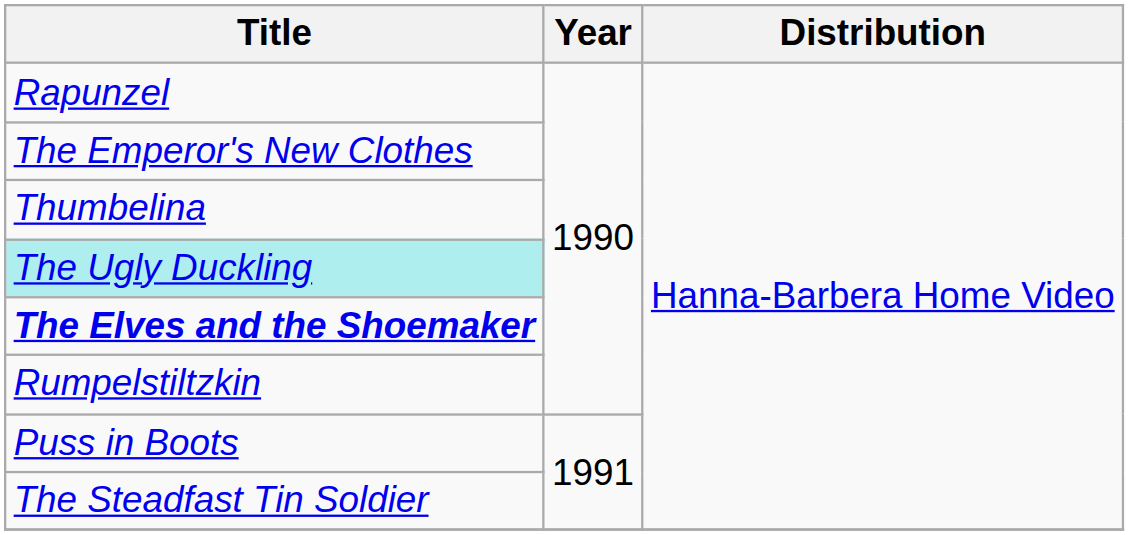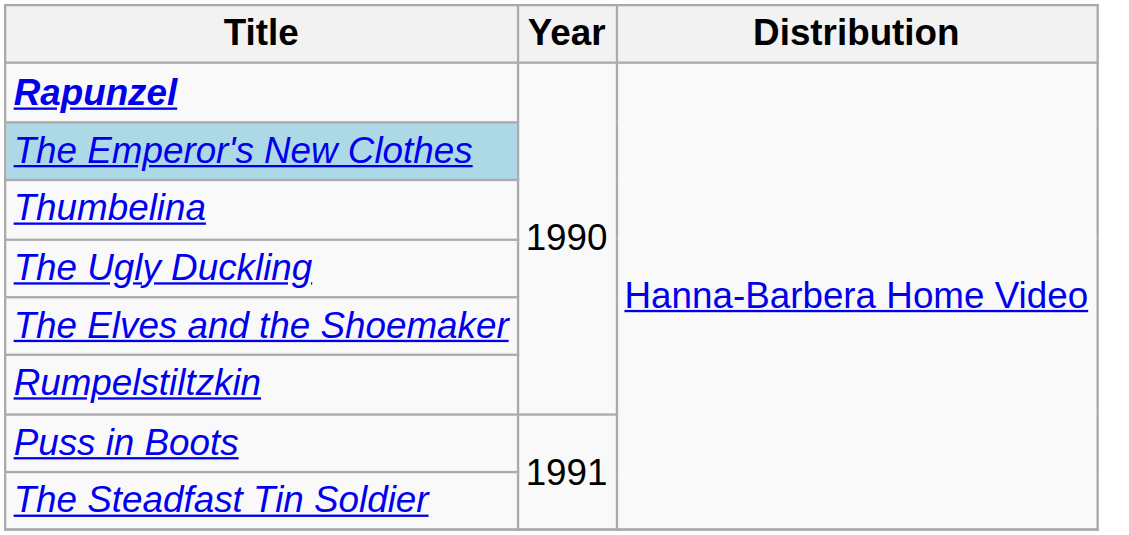(91, 92) normal -> (95, 92) bold
(243, 150) no background -> (243, 150) lightblue background
(163, 267) paleturquoise background -> (163, 267) no background
(274, 325) bold -> (261, 325) normal
